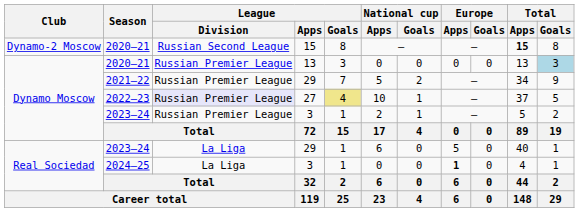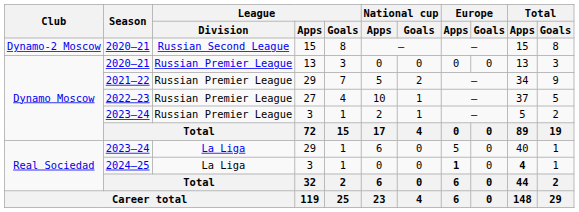(522, 47) bold -> (522, 47) normal
(556, 64) lightblue background -> (556, 64) no background
(223, 98) lavender background -> (223, 98) no background
(343, 98) khaki background -> (343, 98) no background
(522, 165) normal -> (522, 165) bold
